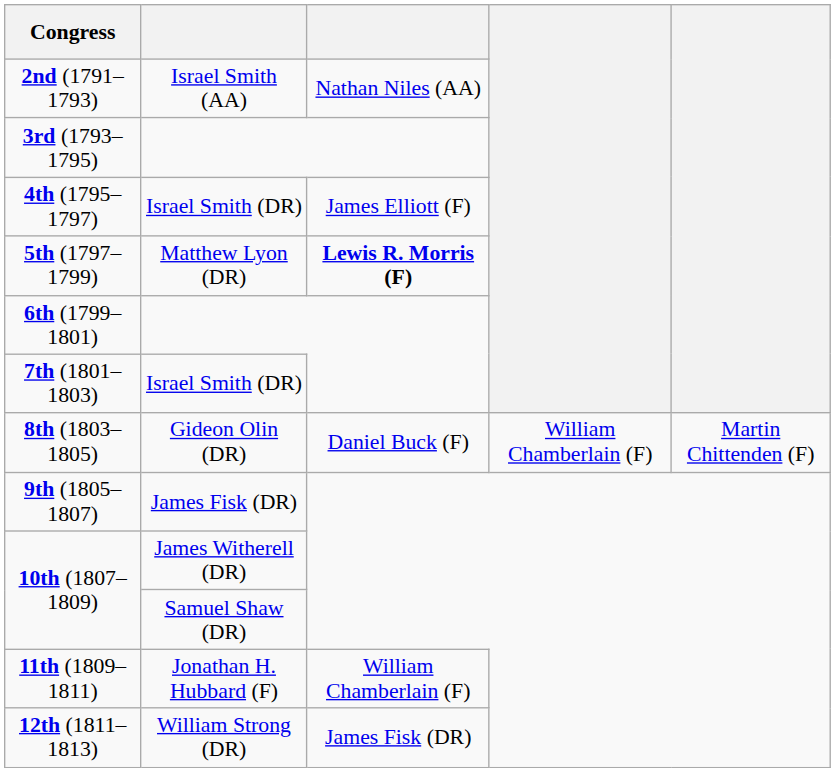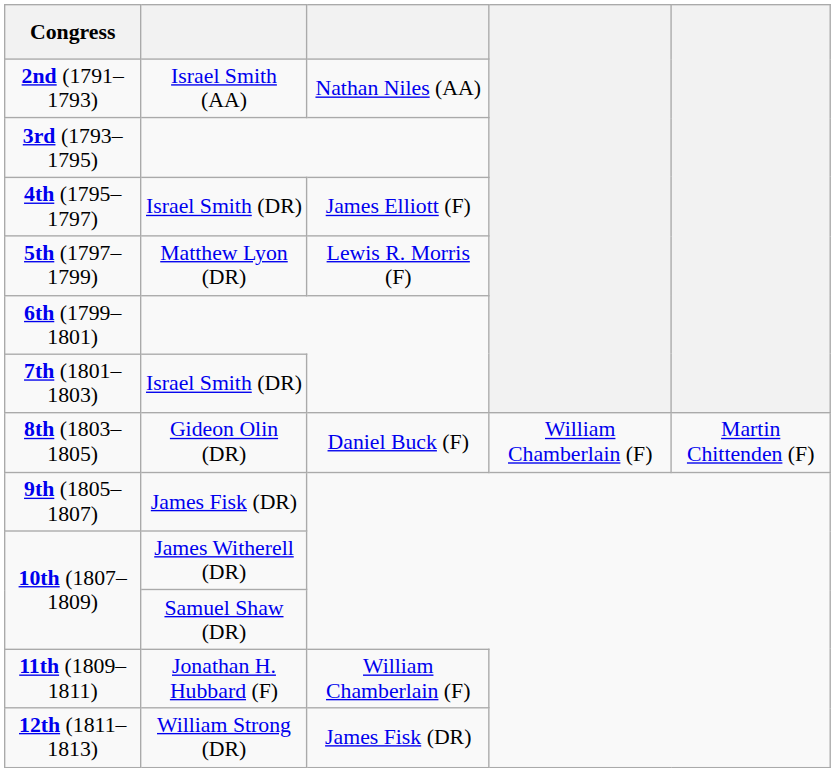(398, 265) bold -> (398, 265) normal
